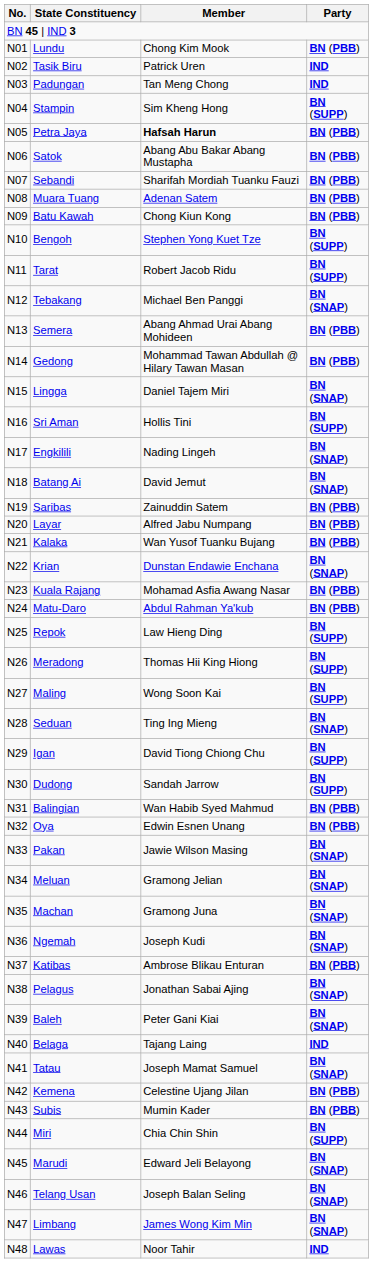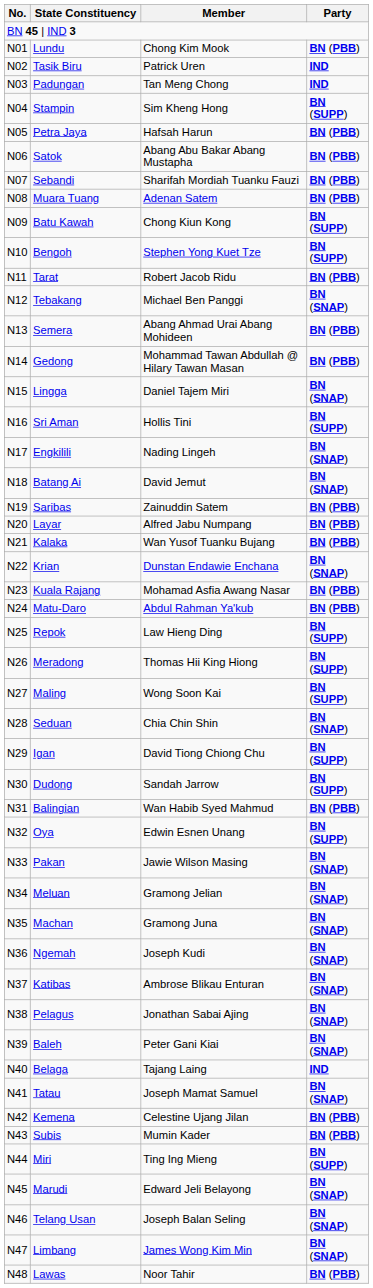(180, 132) bold -> (178, 132) normal
(335, 216) BN (PBB) -> (328, 222) BN (SUPP)
(328, 270) BN (SUPP) -> (335, 276) BN (PBB)
(180, 723) Ting Ing Mieng -> (181, 723) Chia Chin Shin
(335, 826) BN (PBB) -> (328, 832) BN (SUPP)
(335, 965) BN (PBB) -> (329, 984) BN (SNAP)
(181, 1133) Chia Chin Shin -> (180, 1159) Ting Ing Mieng
(319, 1249) IND -> (335, 1274) BN (PBB)
